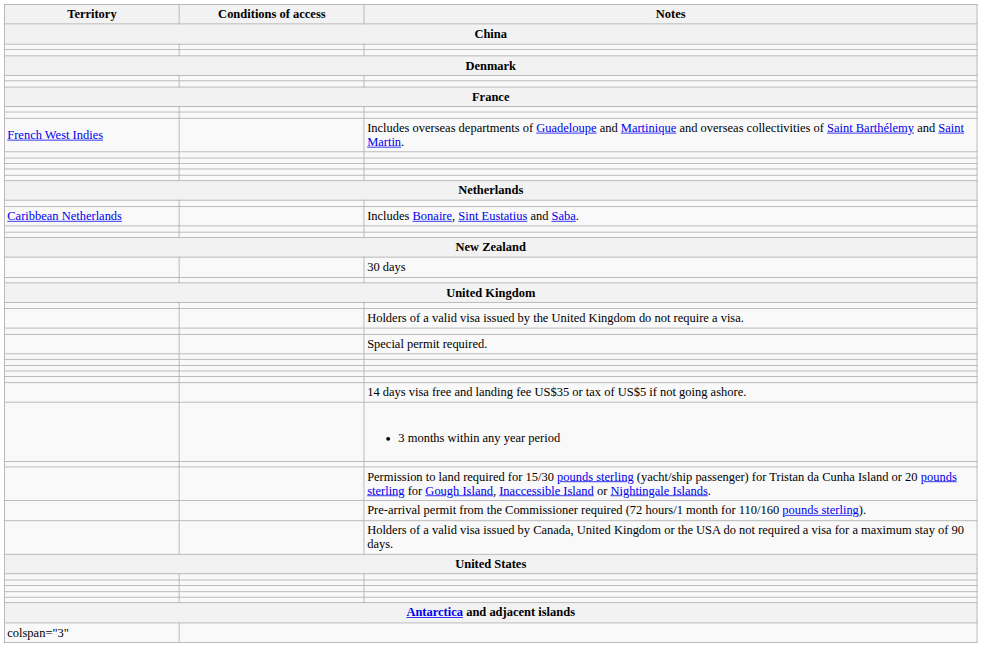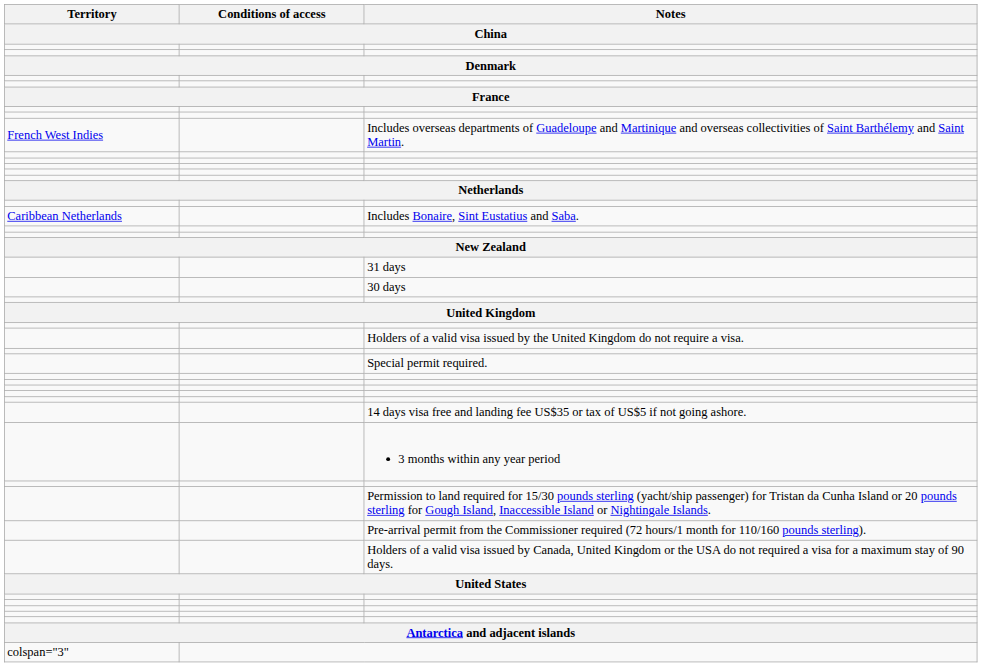+ row: (92, 267)
